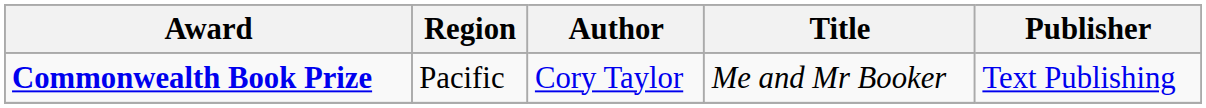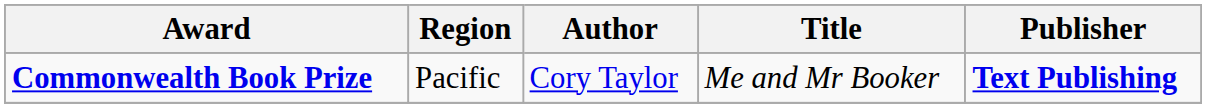(1079, 77) normal -> (1075, 77) bold
